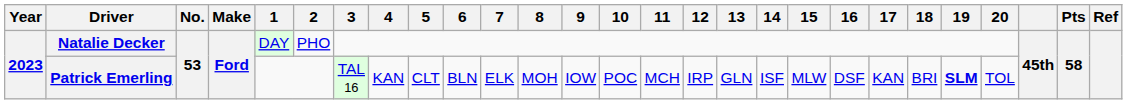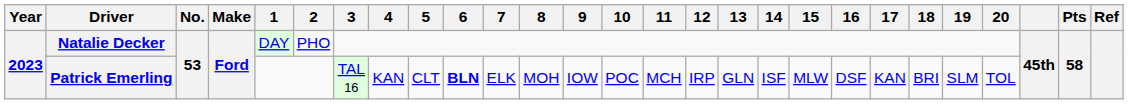(462, 77) normal -> (463, 77) bold
(961, 77) bold -> (962, 77) normal
